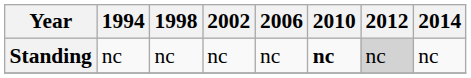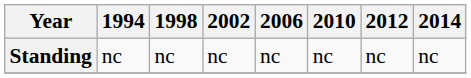(324, 55) bold -> (323, 55) normal
(376, 55) lightgrey background -> (376, 55) no background
